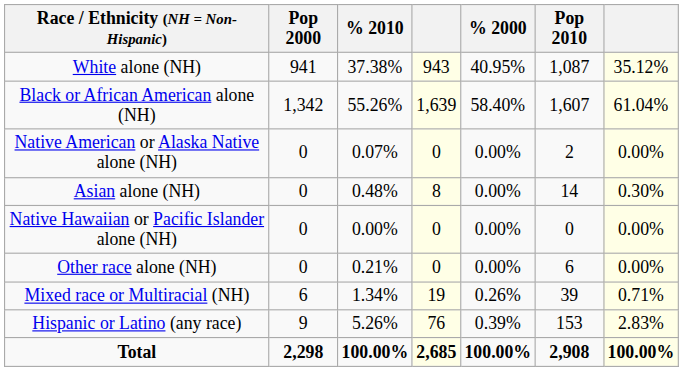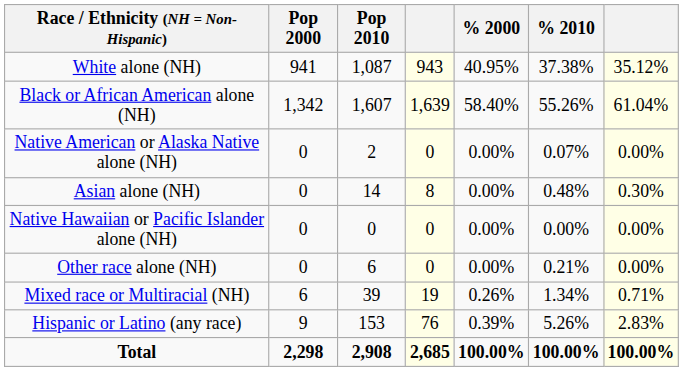columns swapped: (569, 28) <-> (375, 28)
